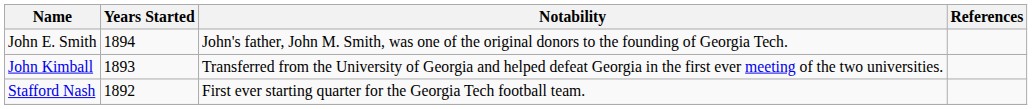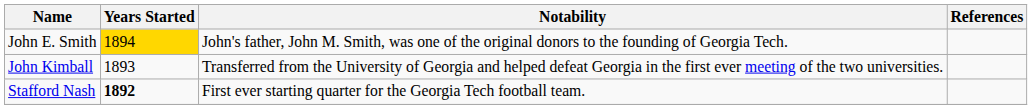(119, 41) no background -> (119, 41) gold background
(119, 91) normal -> (119, 91) bold
